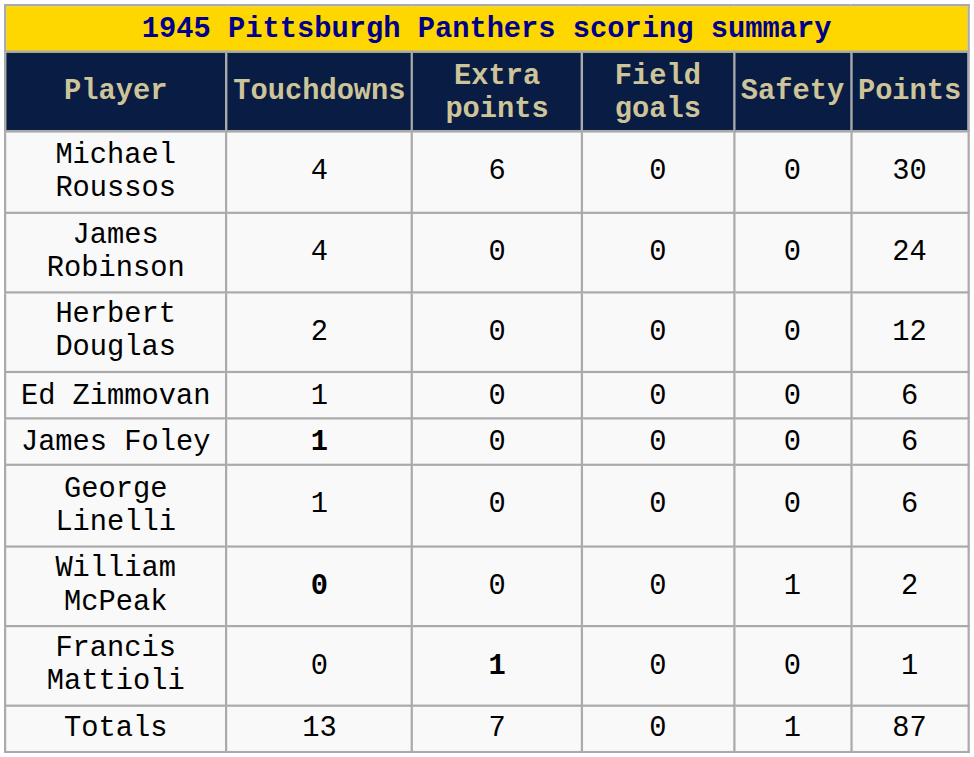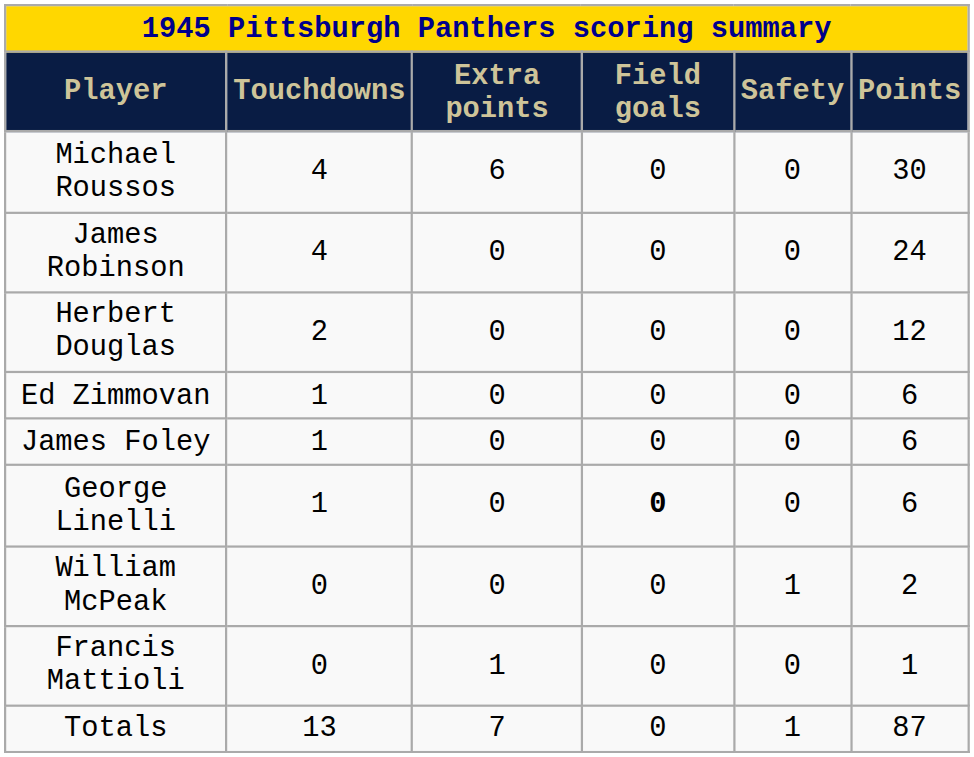(319, 442) bold -> (319, 442) normal
(658, 505) normal -> (658, 505) bold
(319, 585) bold -> (319, 585) normal
(497, 665) bold -> (497, 665) normal
